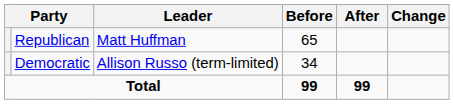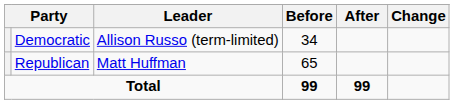rows swapped: (52, 39) <-> (52, 63)
